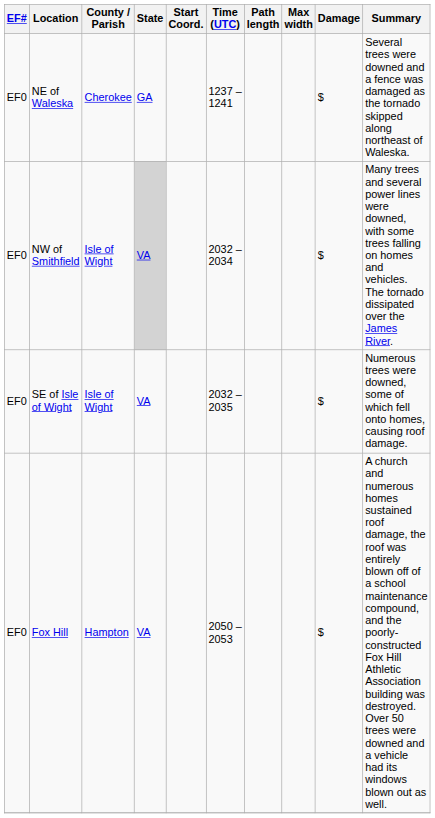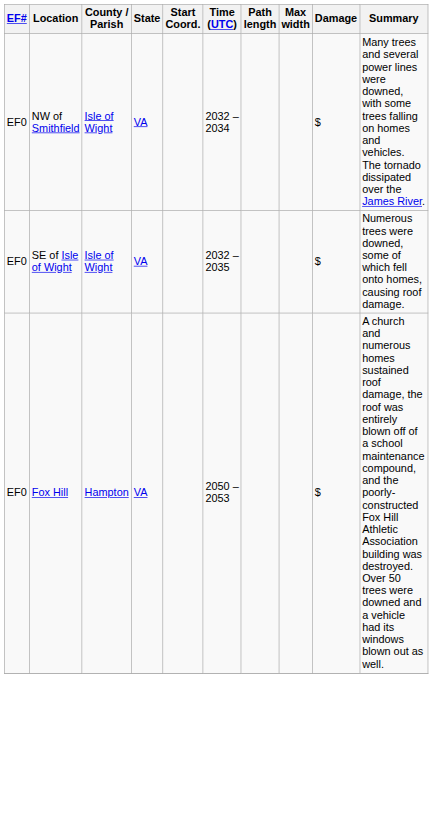- row: (52, 97)
(144, 255) lightgrey background -> (141, 122) no background
